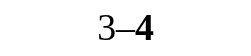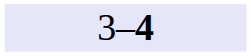(126, 27) no background -> (126, 27) lavender background
